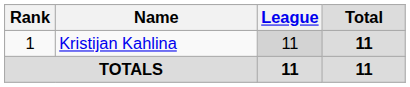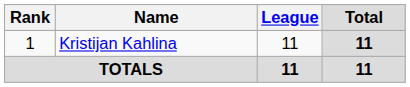(290, 44) lightgrey background -> (290, 44) no background
